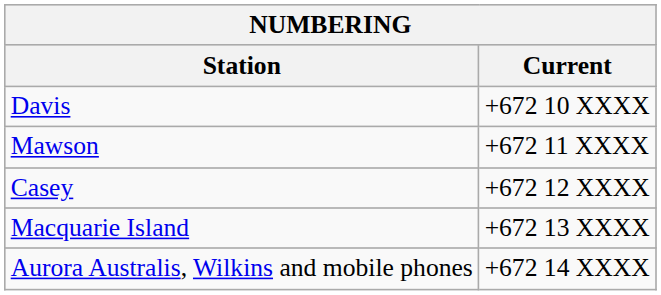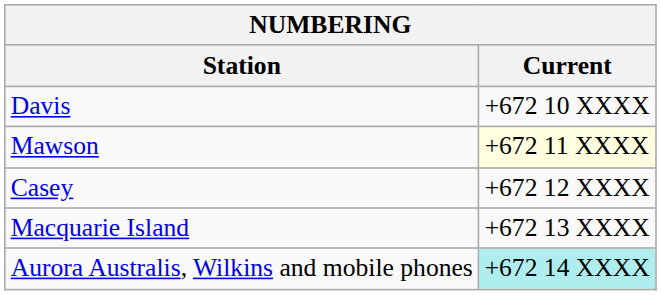(567, 146) no background -> (567, 146) lightyellow background
(567, 268) no background -> (567, 268) paleturquoise background
